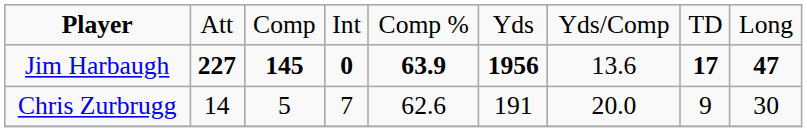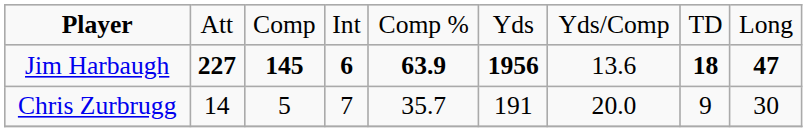(347, 65) 0 -> (347, 65) 6
(705, 65) 17 -> (705, 65) 18
(424, 106) 62.6 -> (424, 106) 35.7
